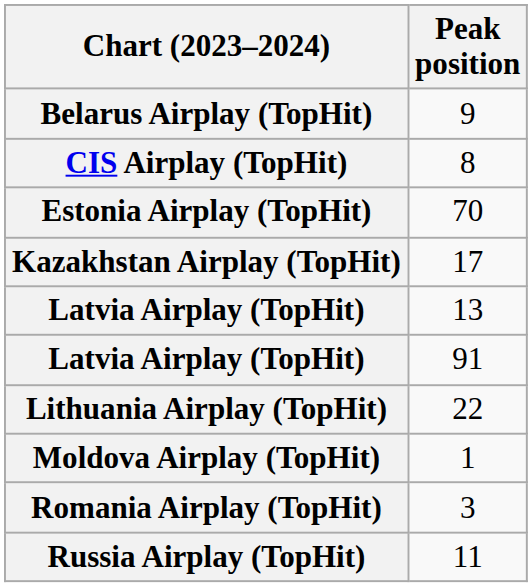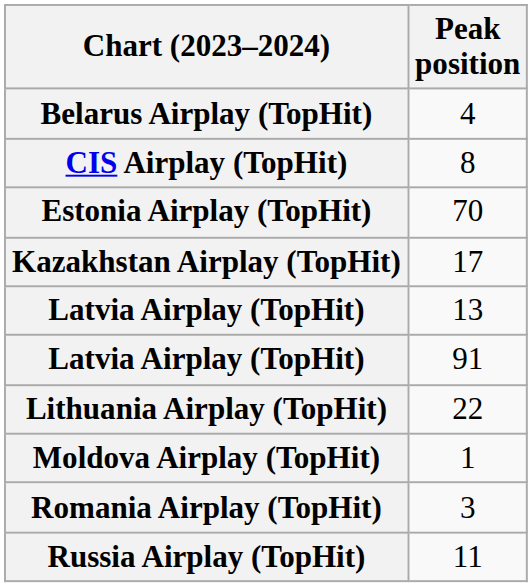(468, 113) 9 -> (468, 113) 4
